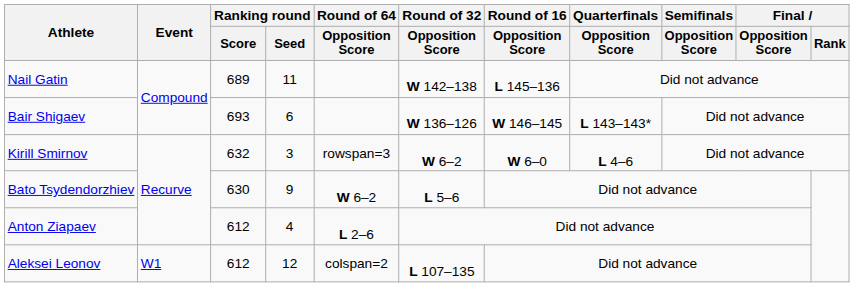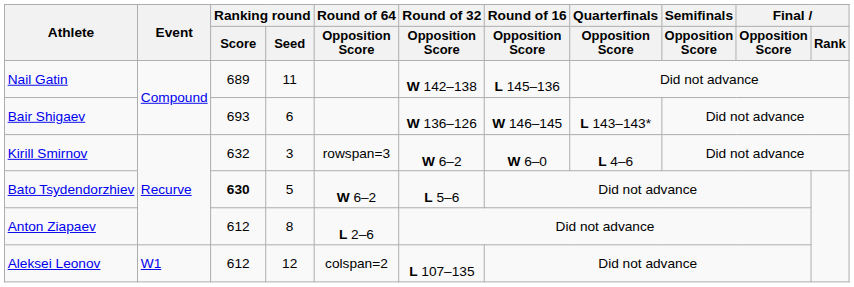(238, 190) normal -> (238, 190) bold
(290, 190) 9 -> (290, 190) 5
(290, 227) 4 -> (290, 227) 8
